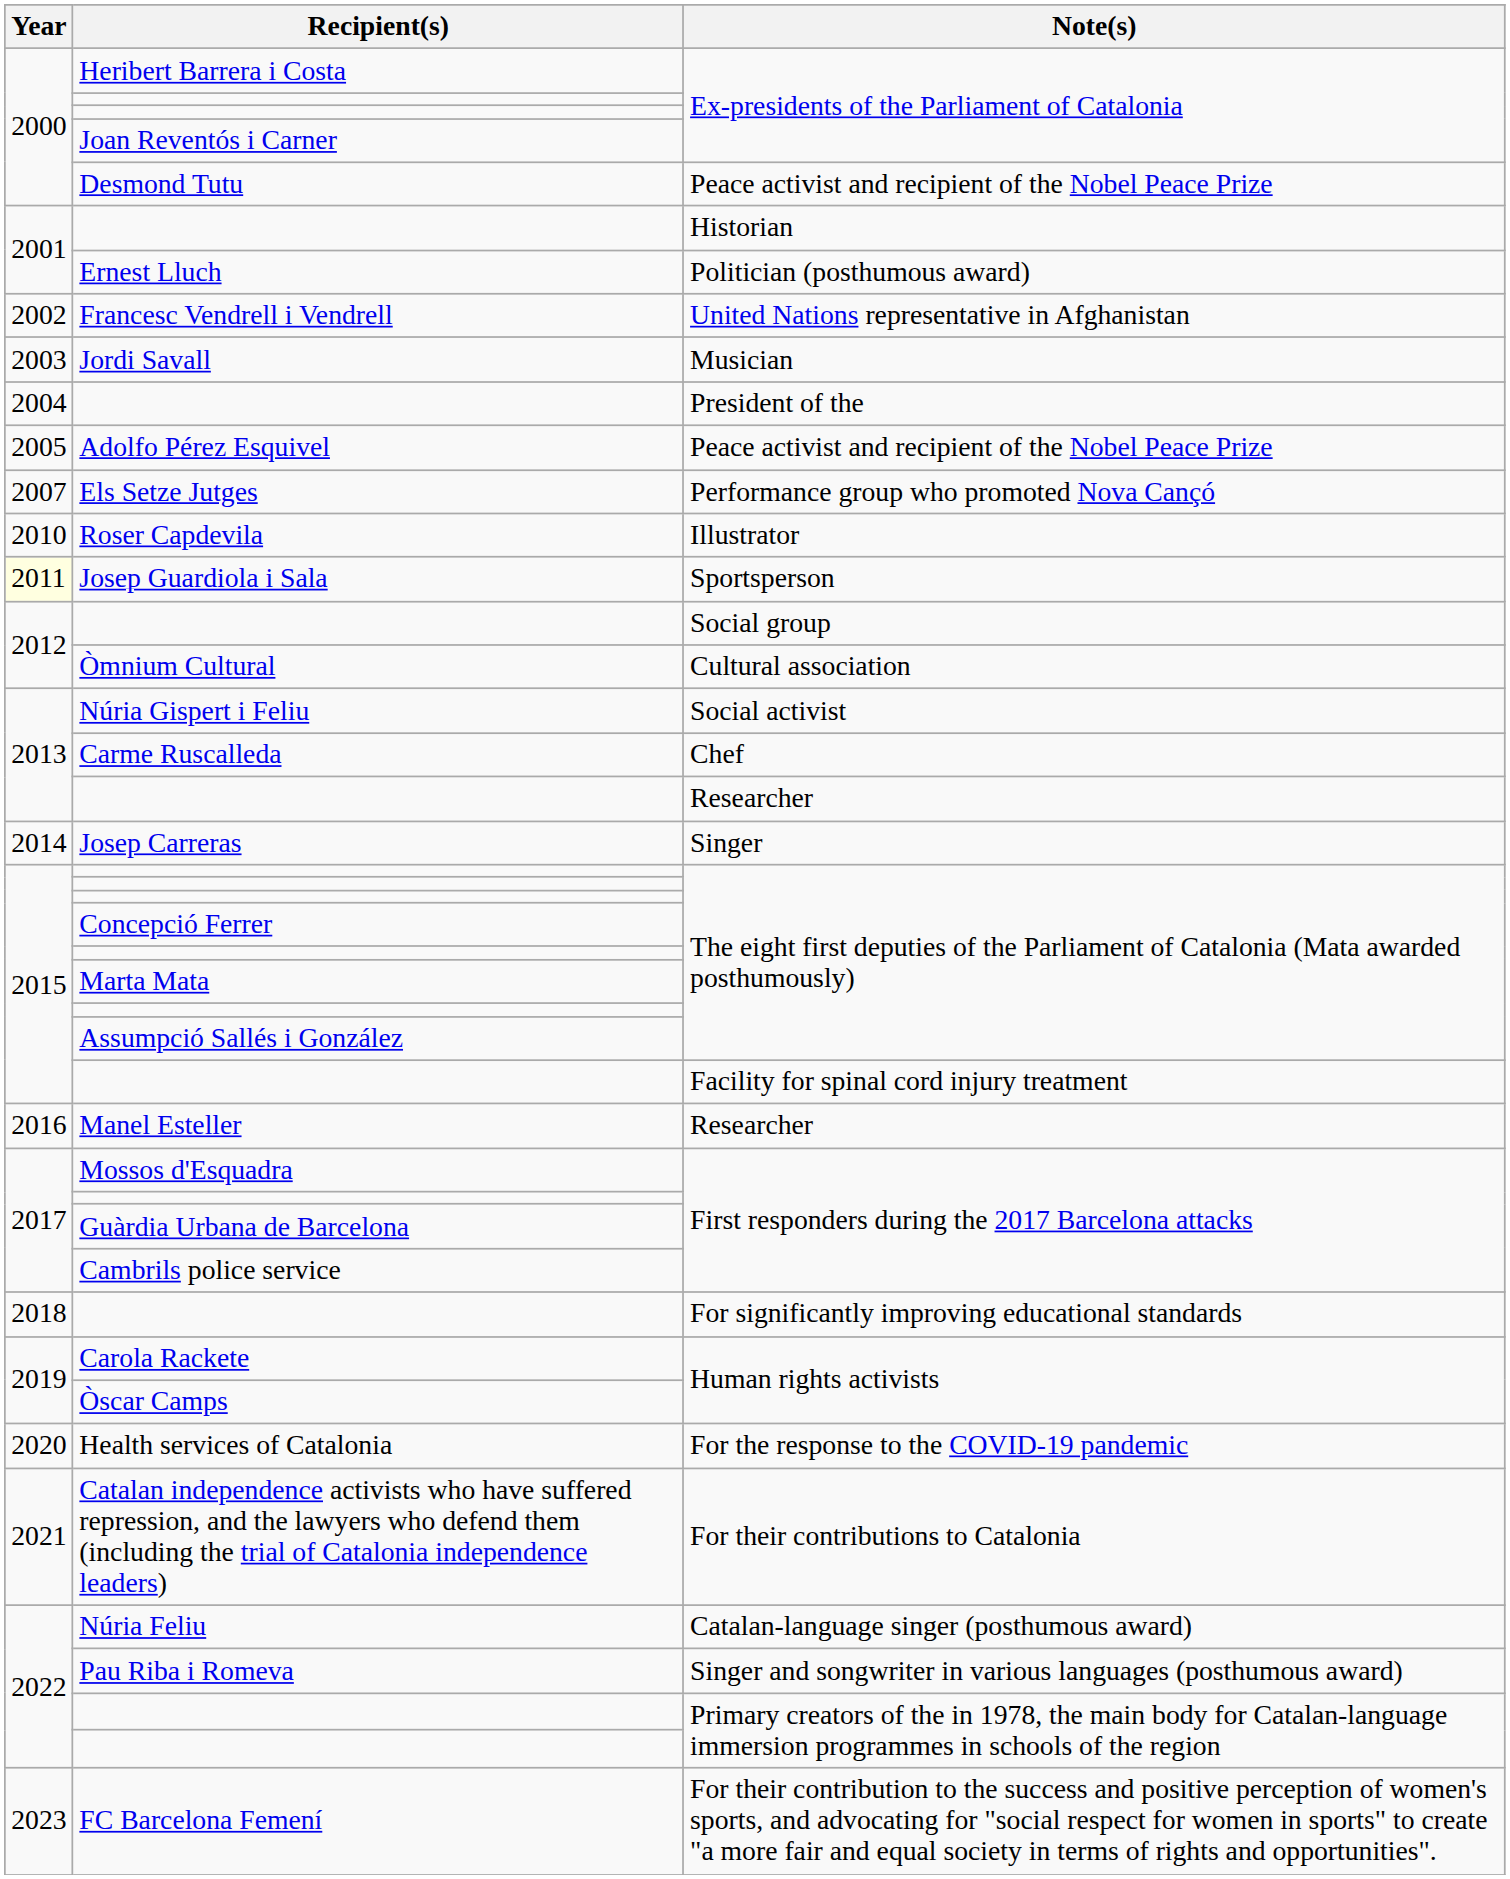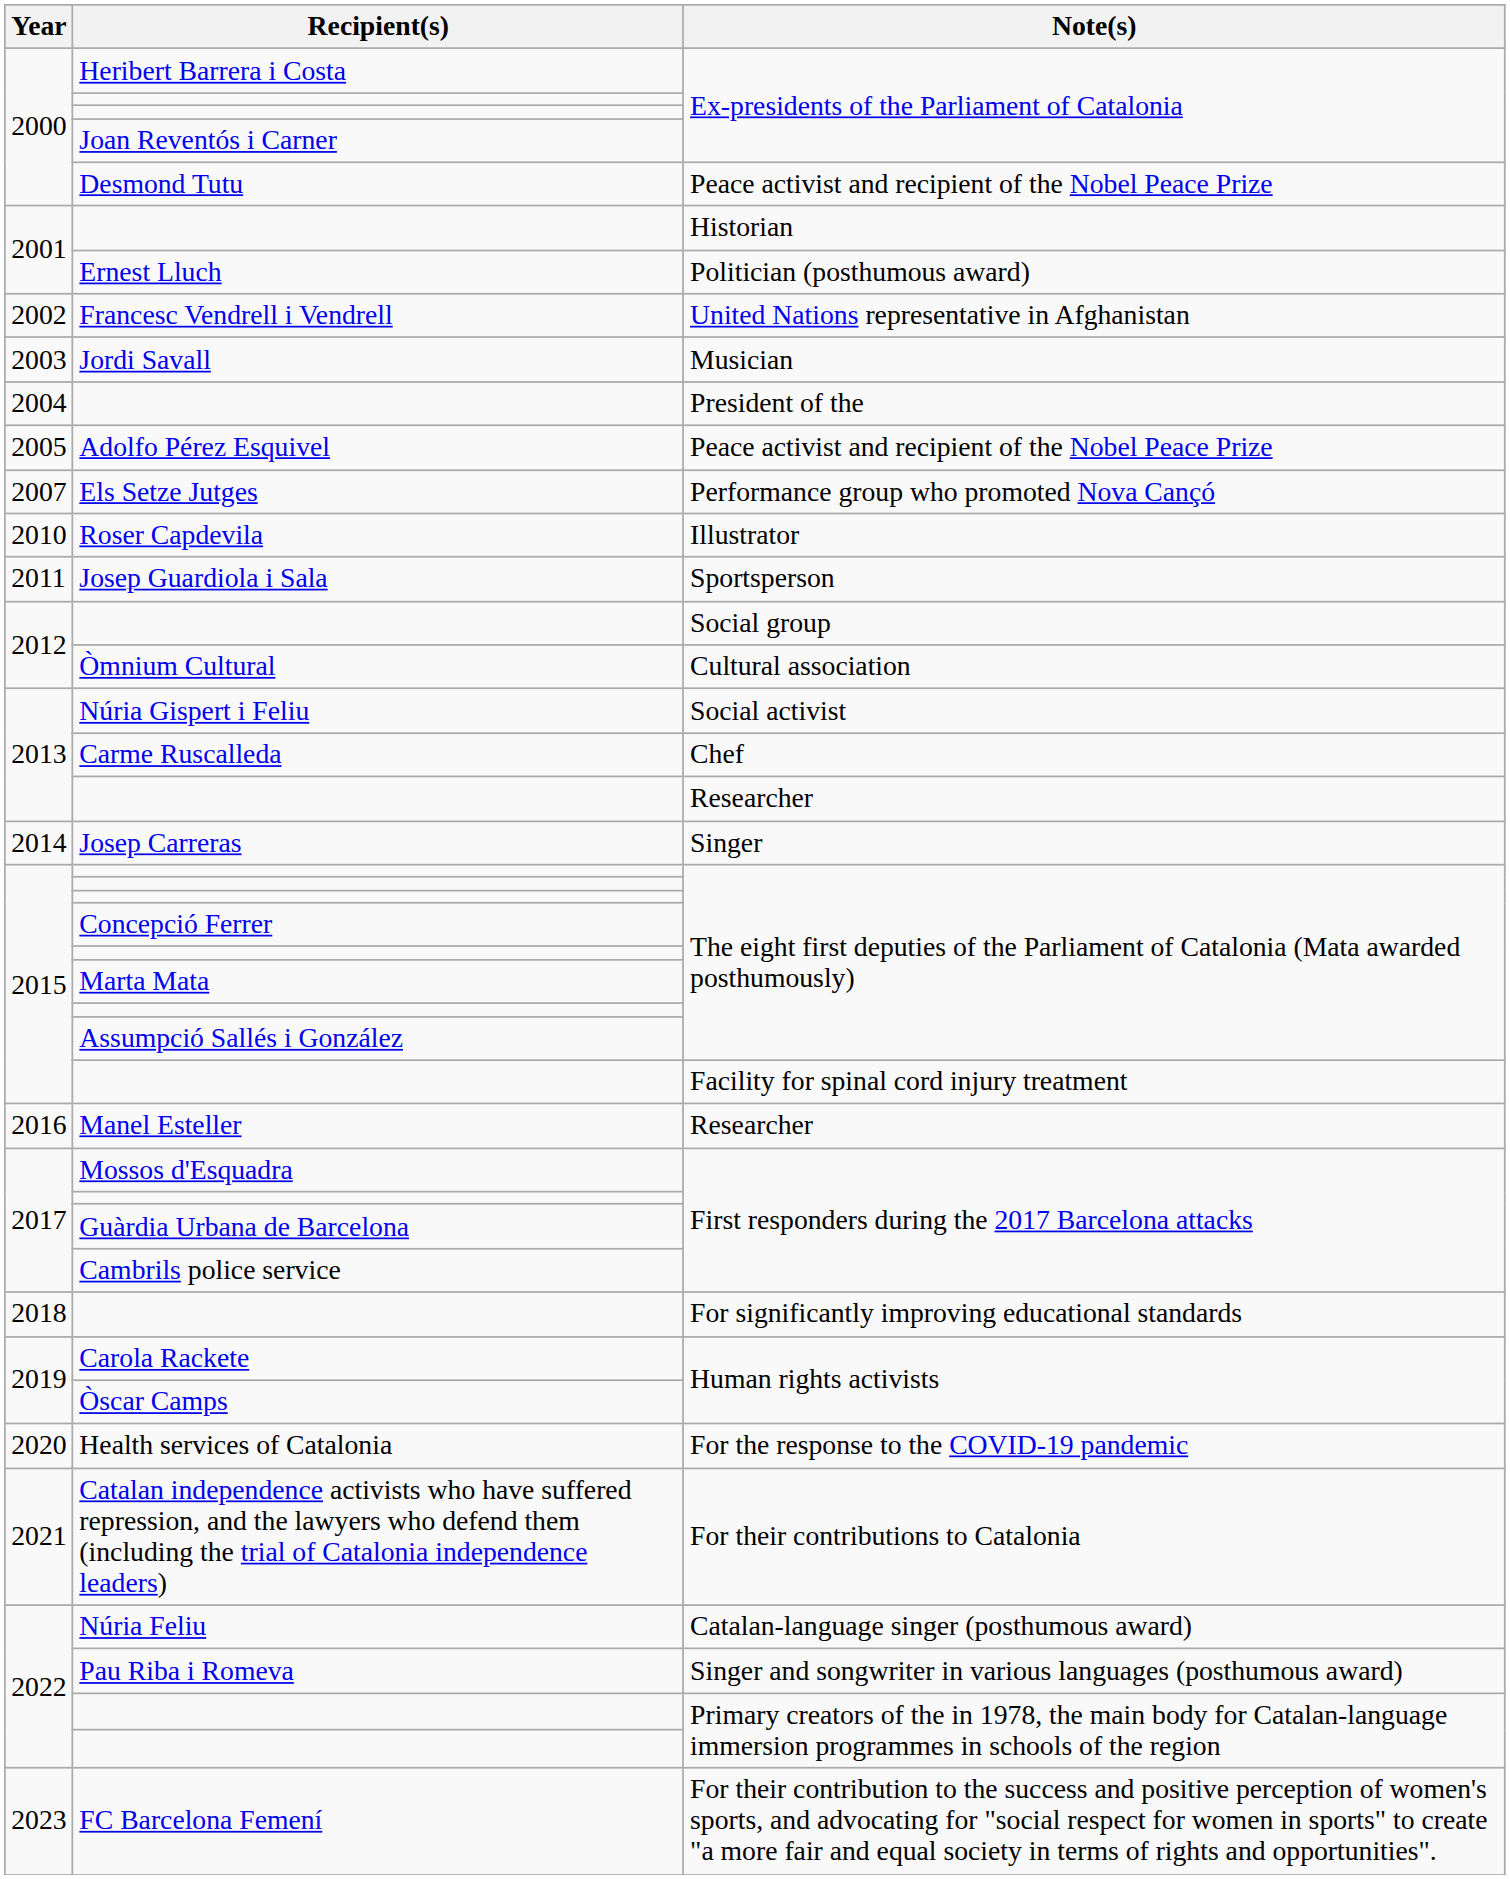(38, 578) lightyellow background -> (38, 578) no background
